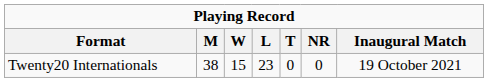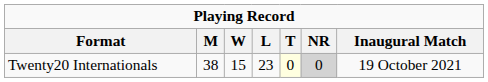(290, 65) no background -> (290, 65) lightyellow background
(319, 65) no background -> (319, 65) lightgrey background
